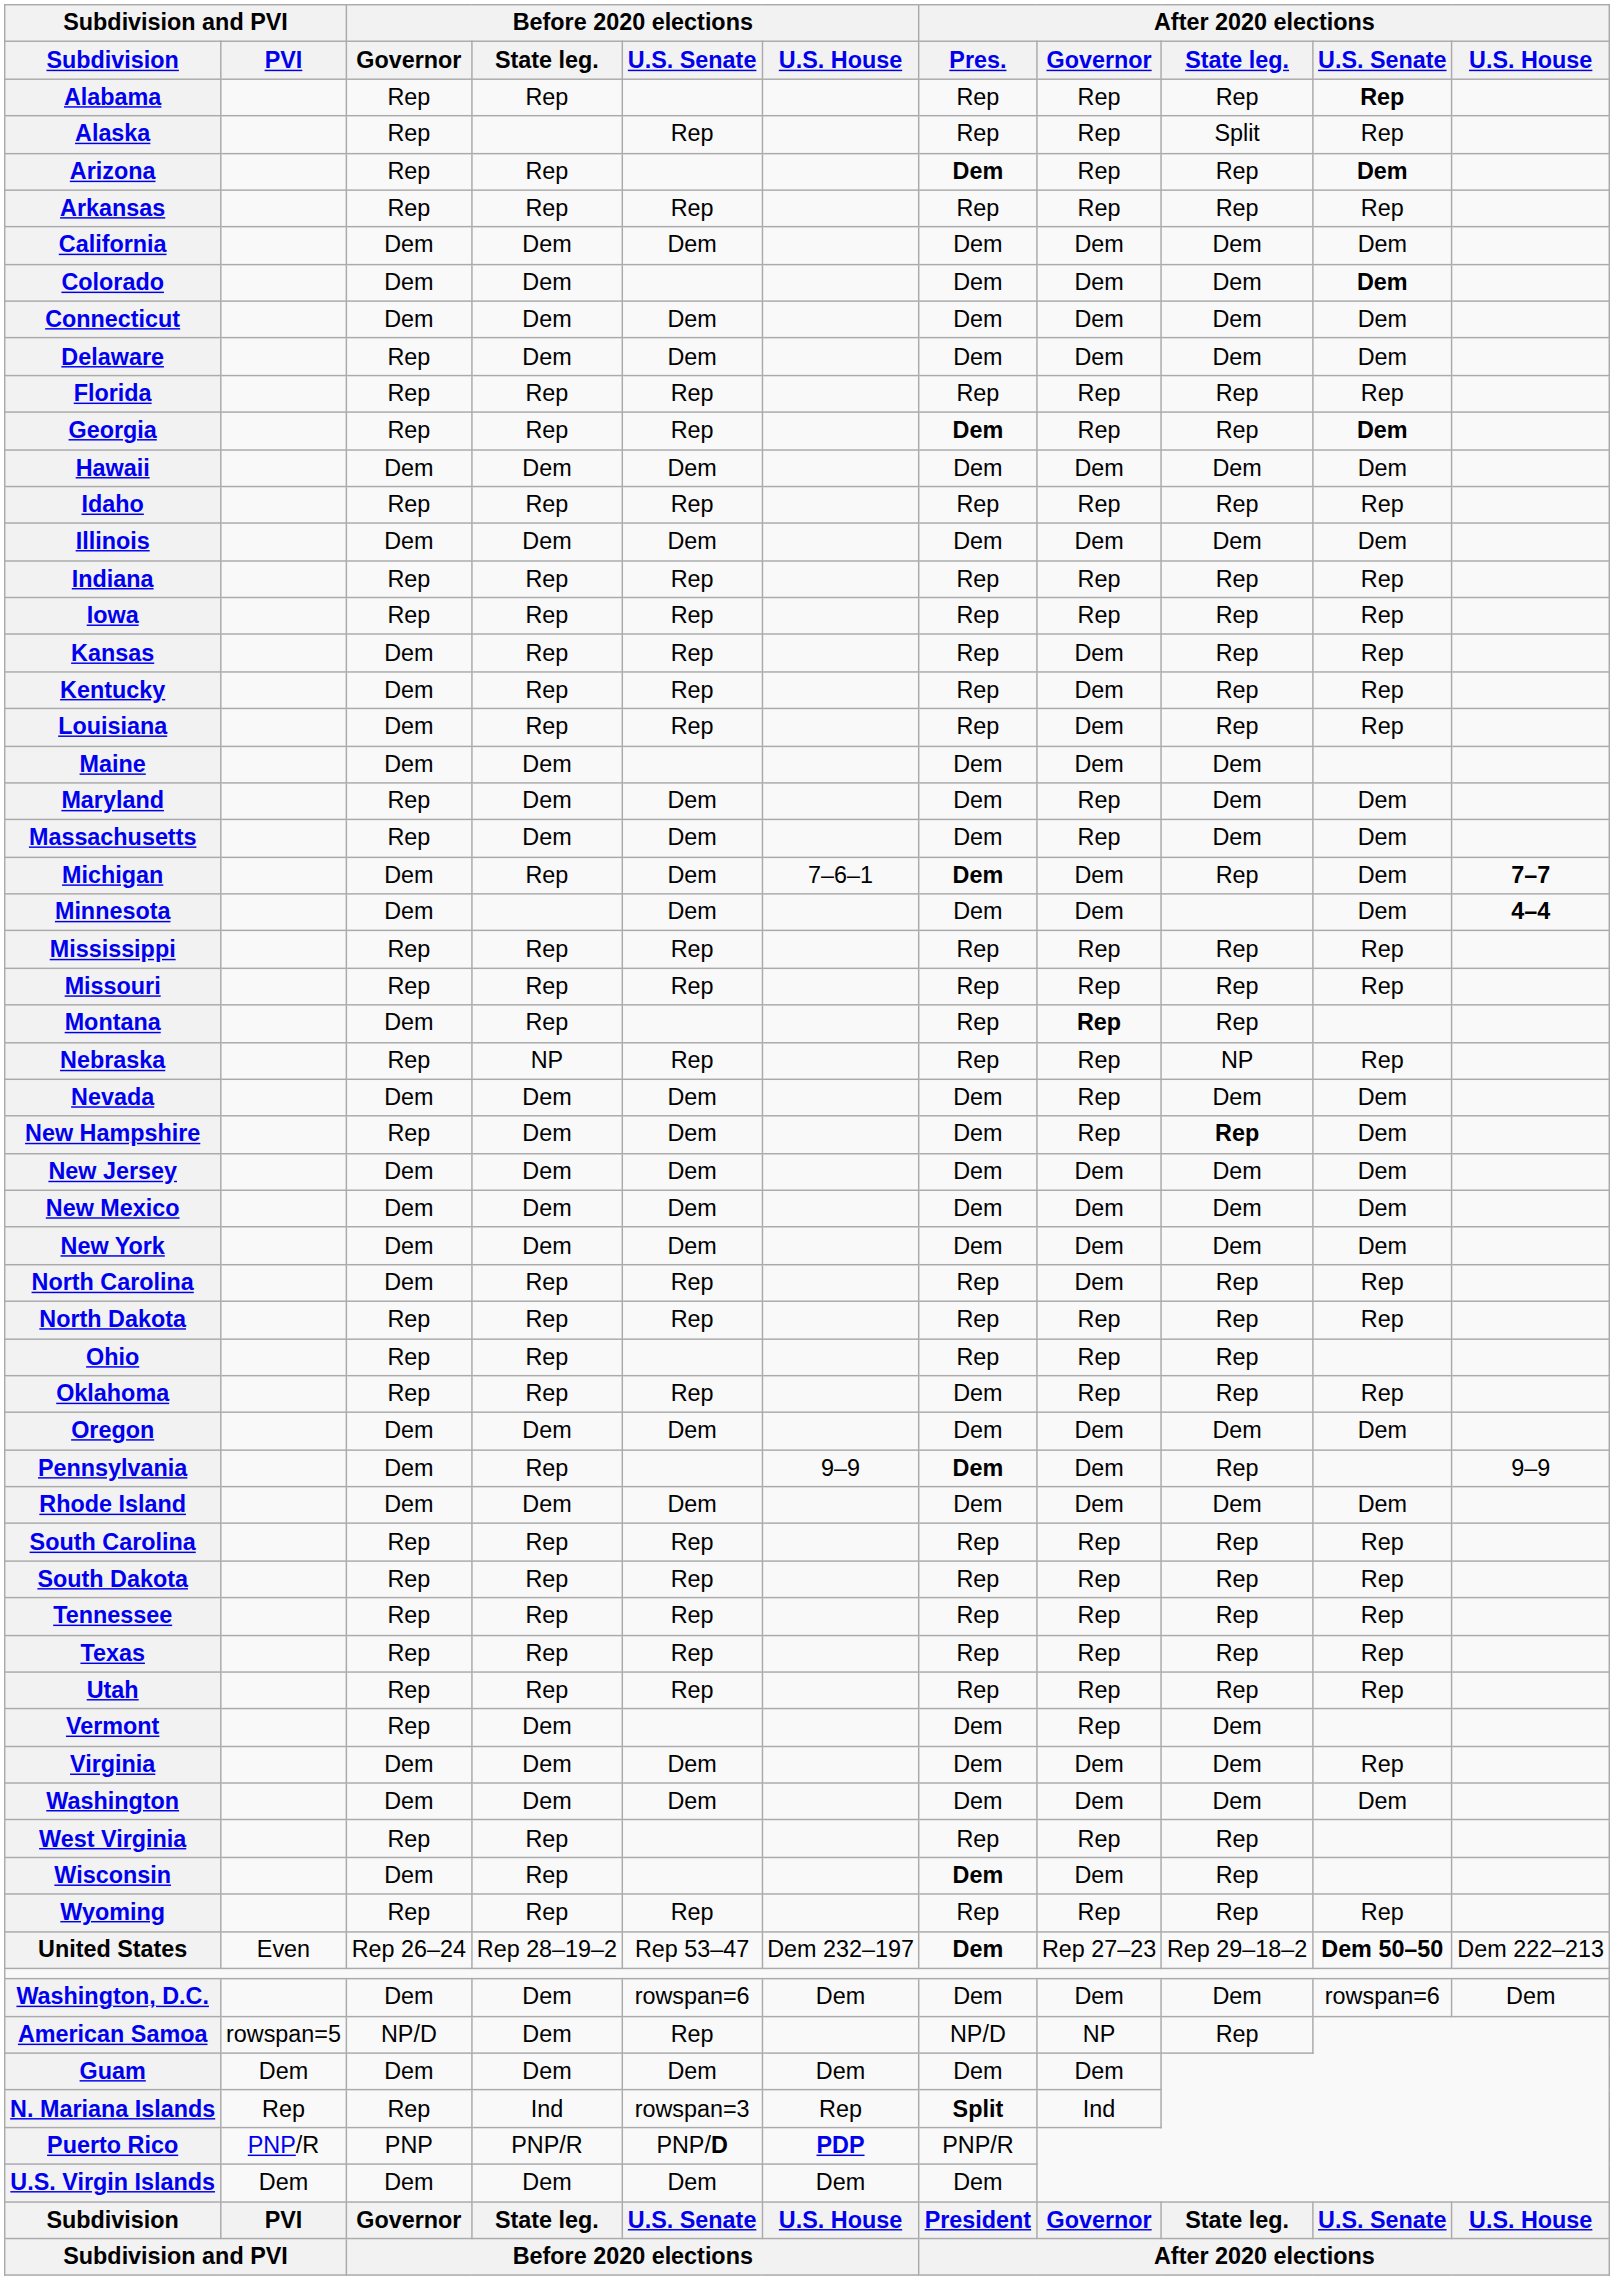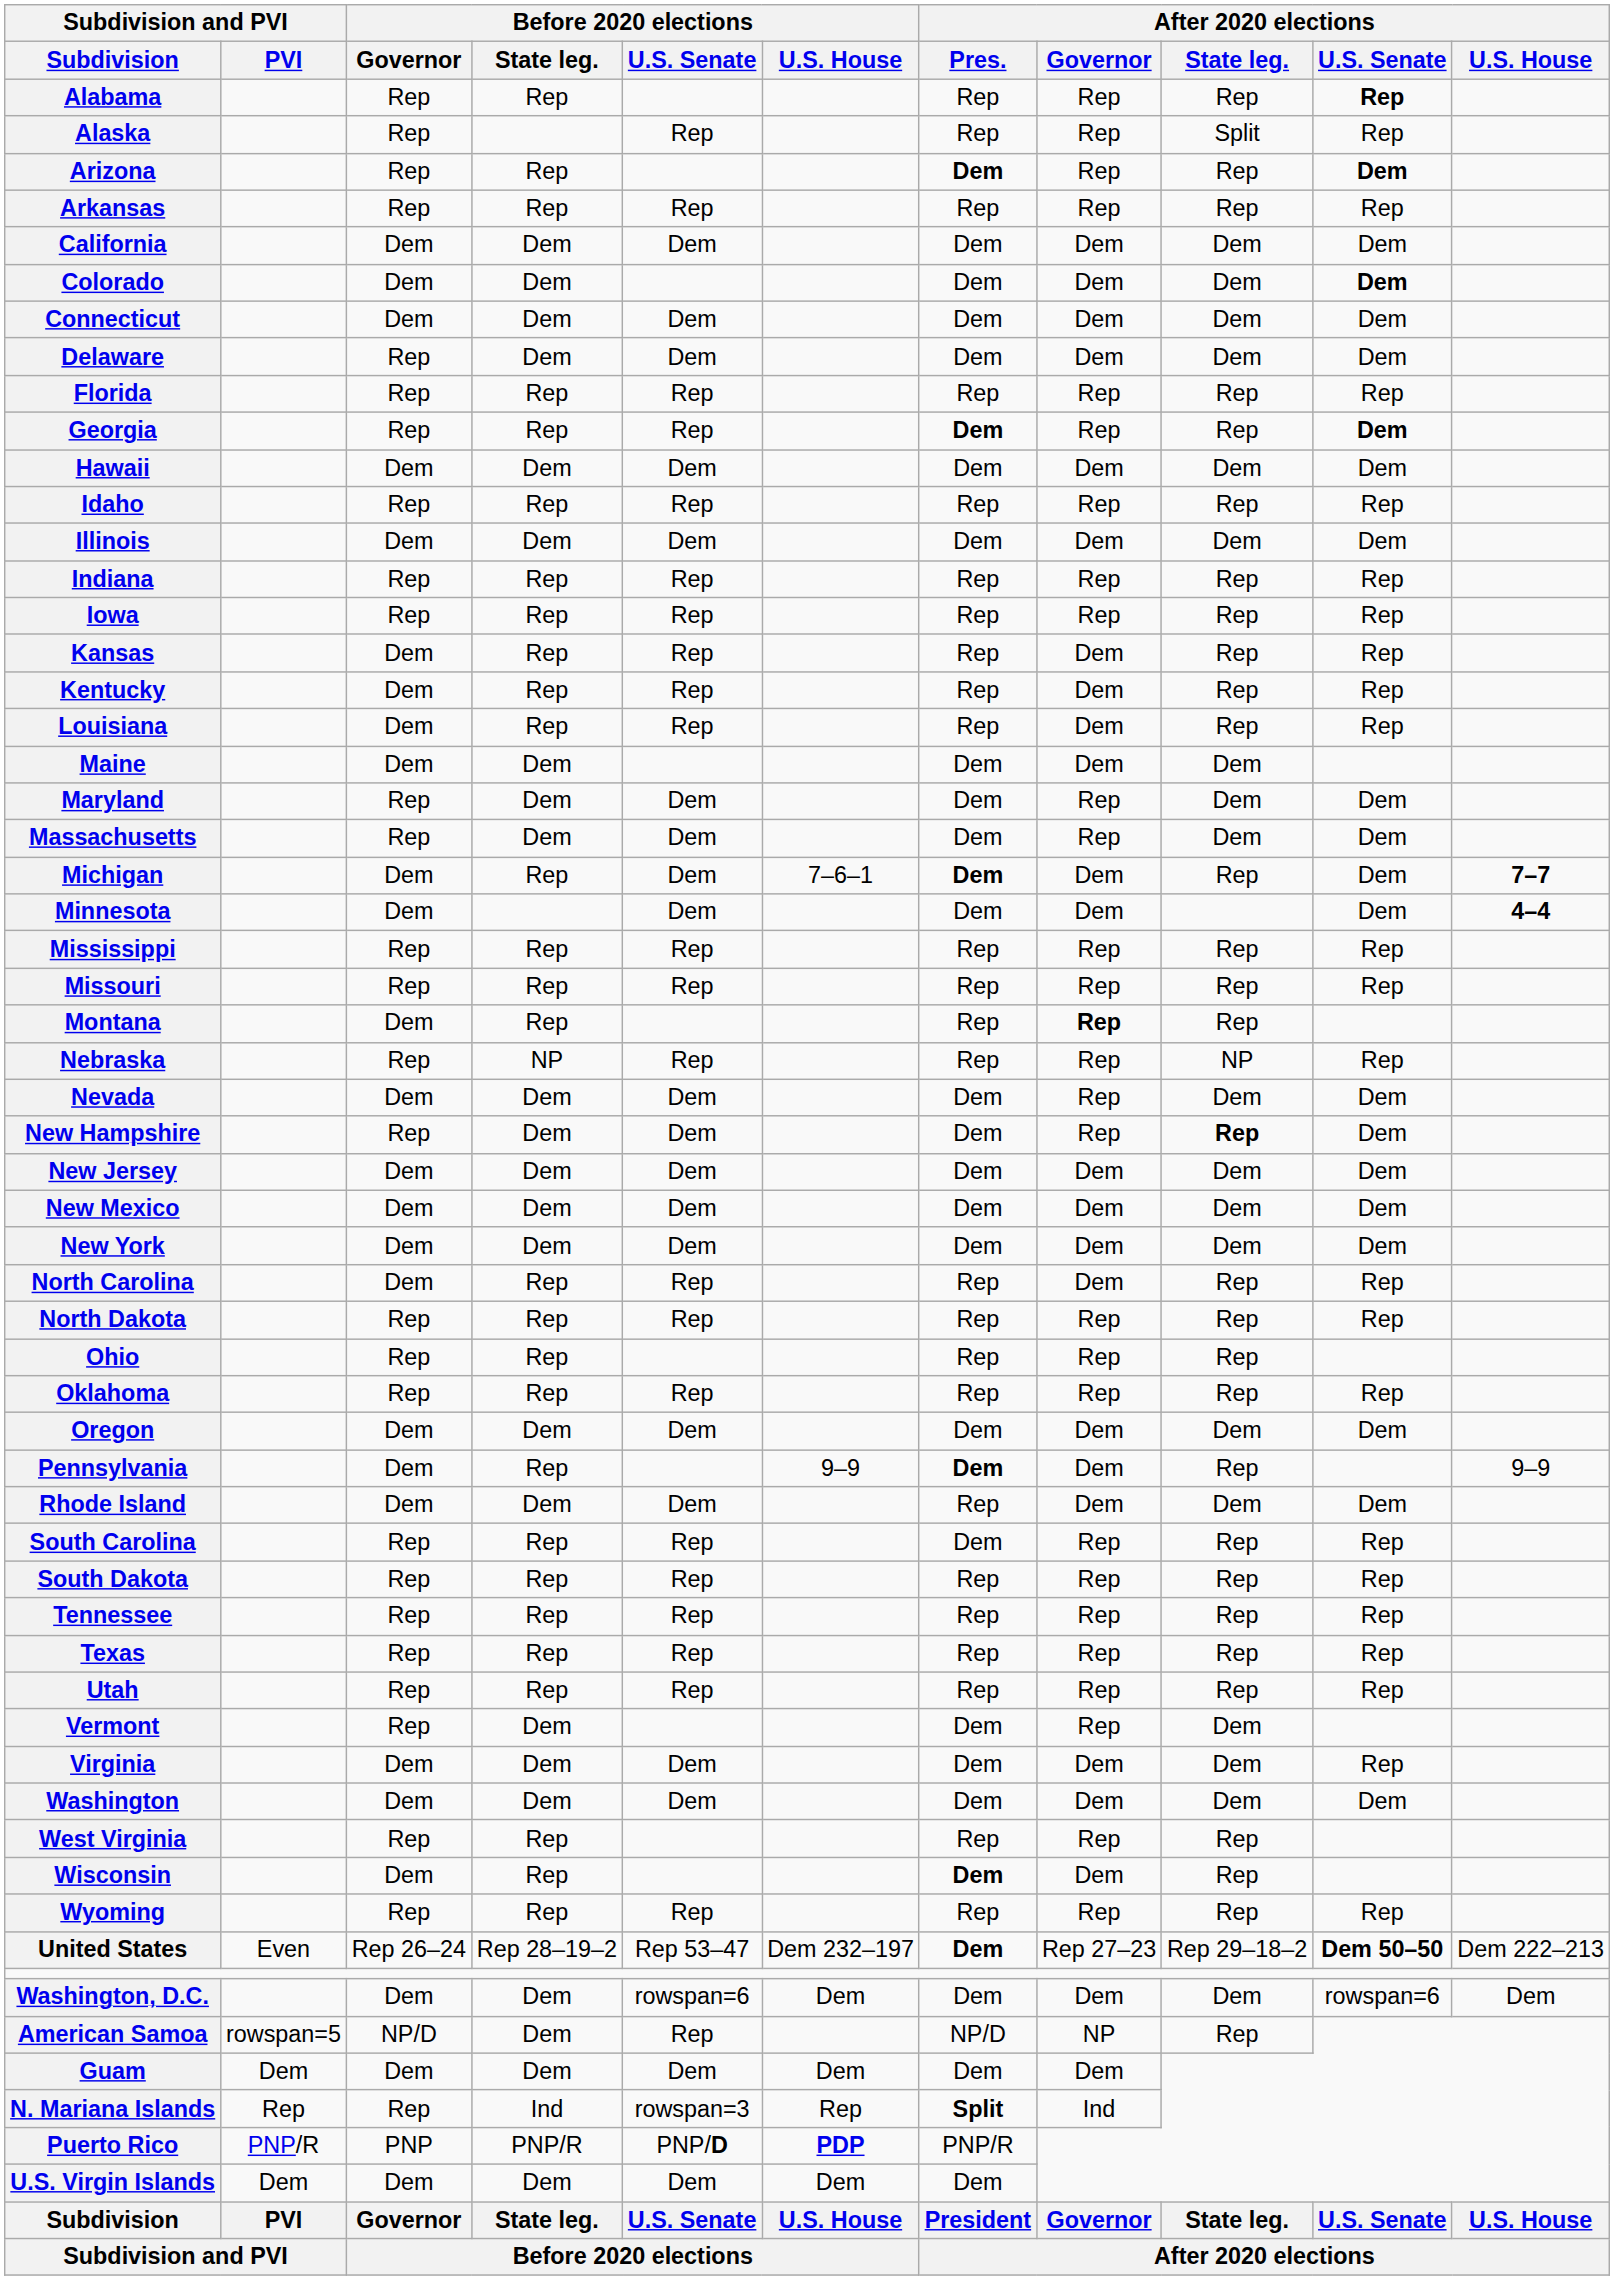(978, 1393) Dem -> (978, 1393) Rep
(978, 1504) Dem -> (978, 1504) Rep
(978, 1541) Rep -> (978, 1541) Dem
